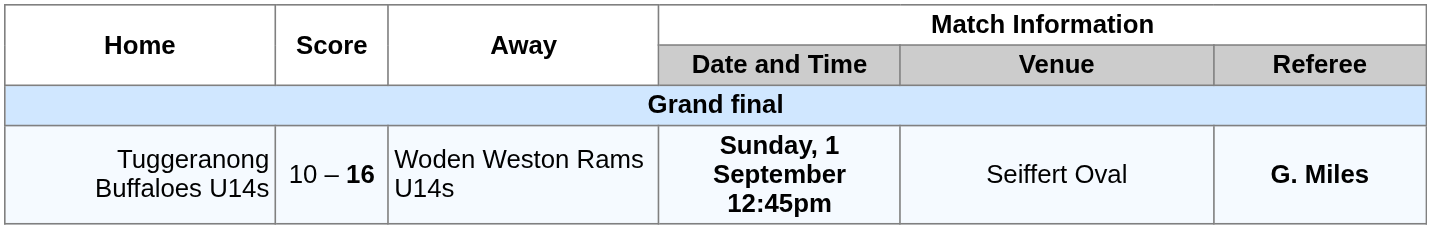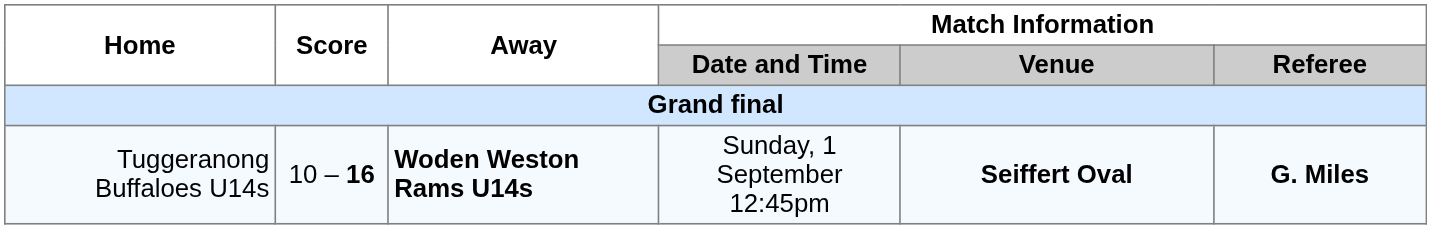(519, 174) normal -> (487, 174) bold
(780, 174) bold -> (780, 174) normal
(1057, 174) normal -> (1057, 174) bold
